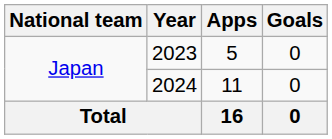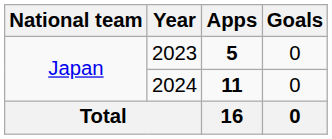(232, 52) normal -> (232, 52) bold
(232, 85) normal -> (232, 85) bold
